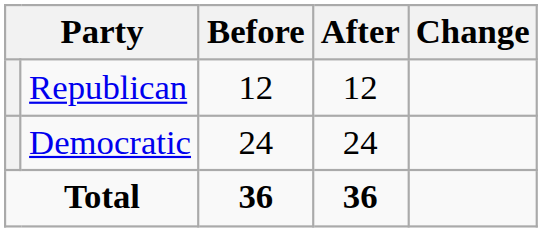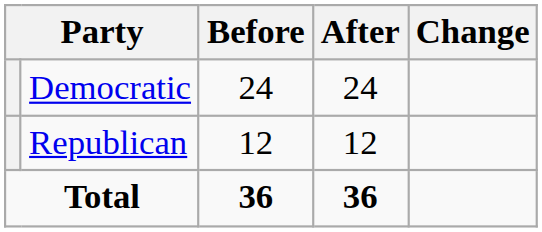rows swapped: (110, 142) <-> (108, 87)
